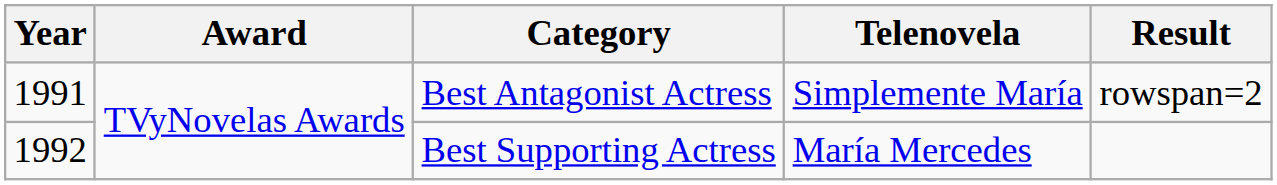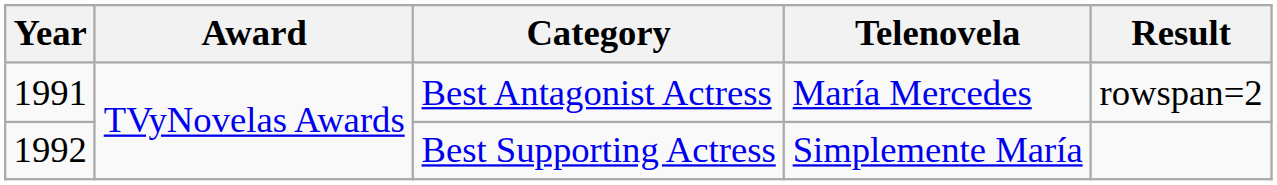(938, 91) Simplemente María -> (912, 91) María Mercedes
(912, 149) María Mercedes -> (938, 149) Simplemente María
